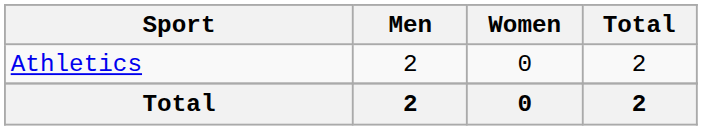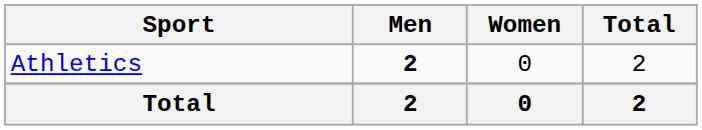(410, 64) normal -> (410, 64) bold
